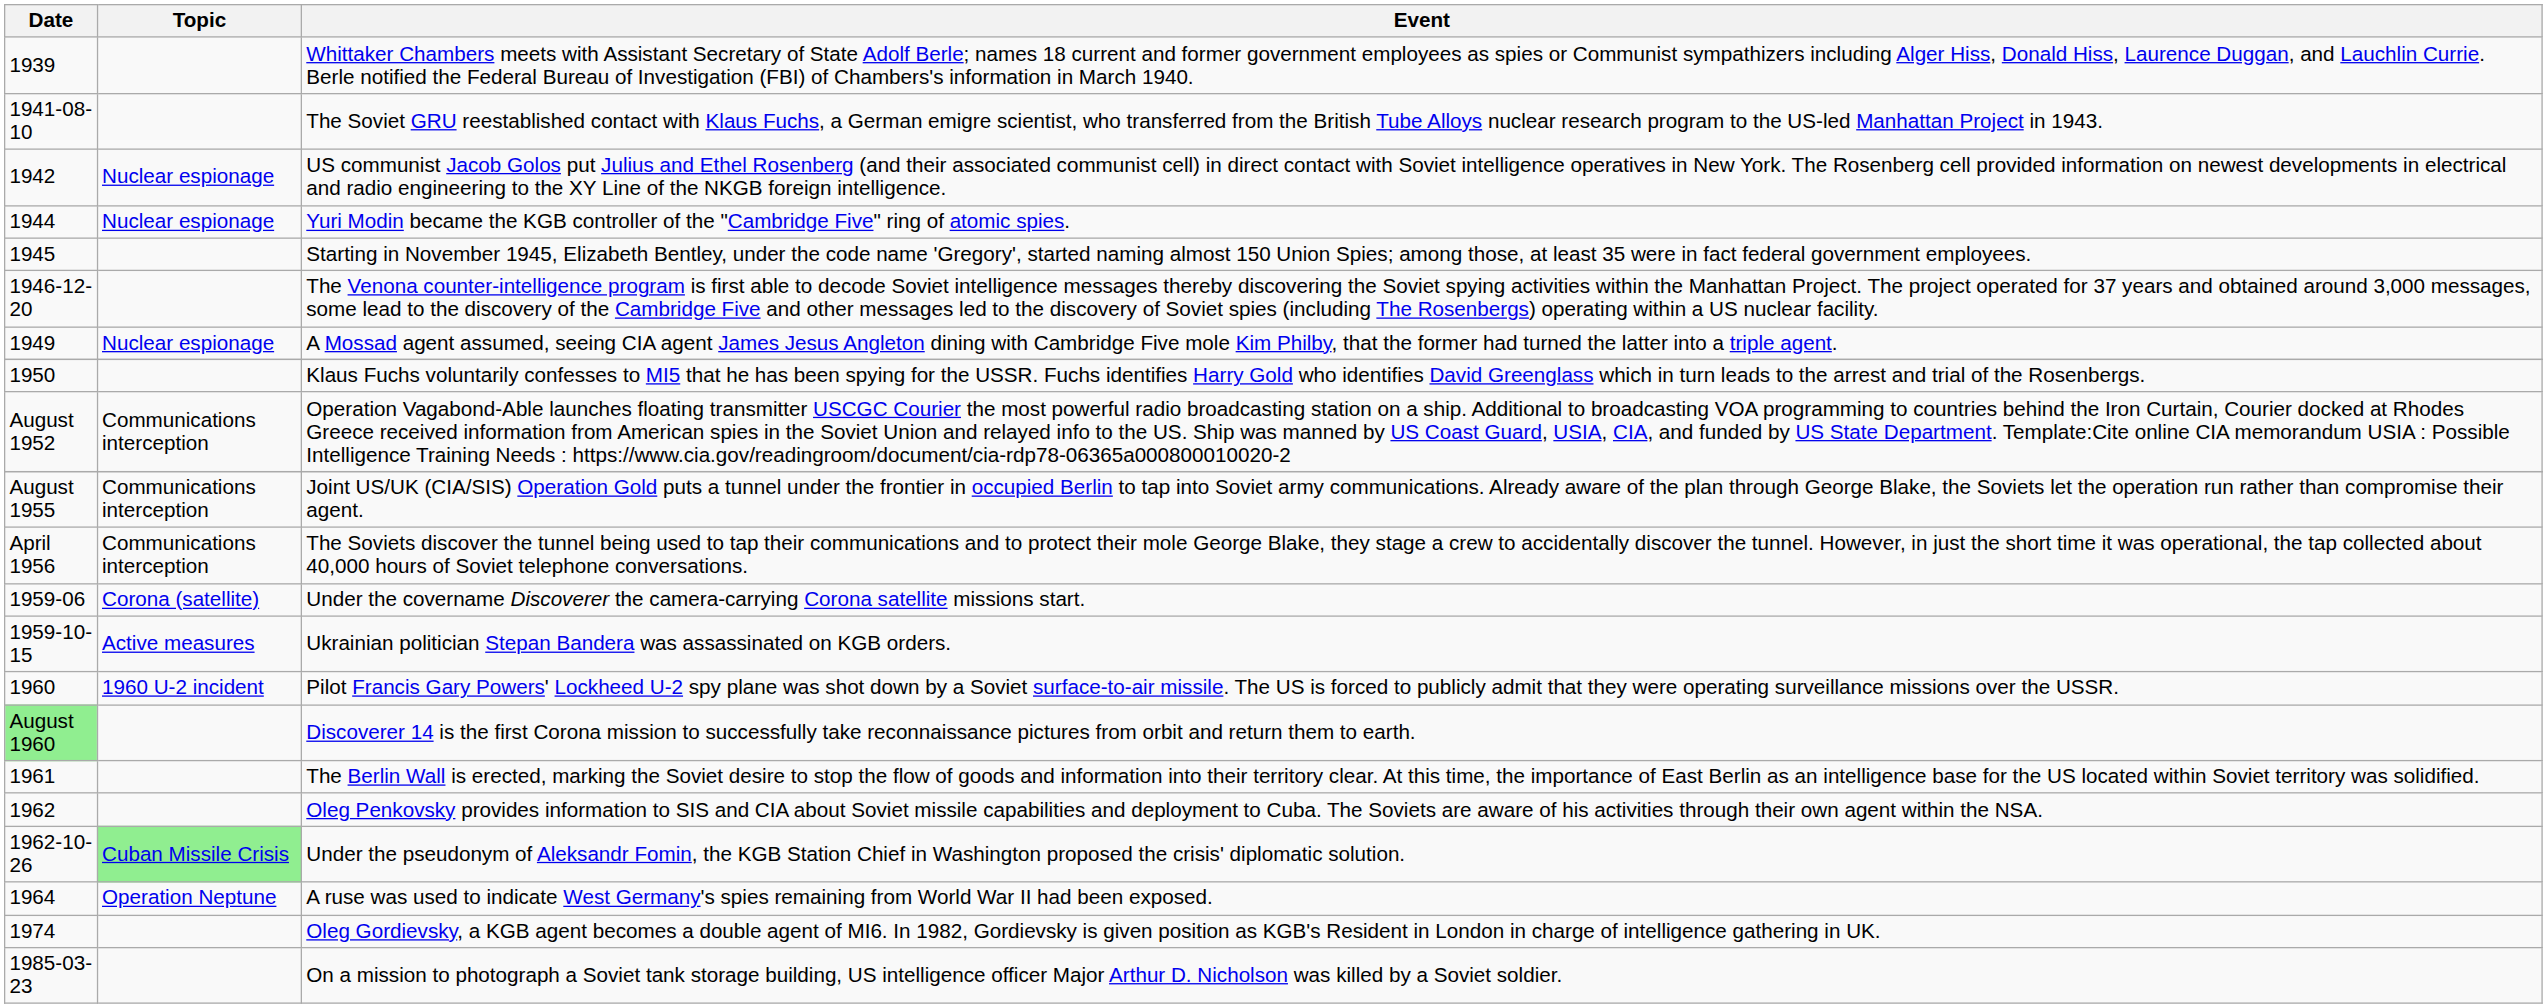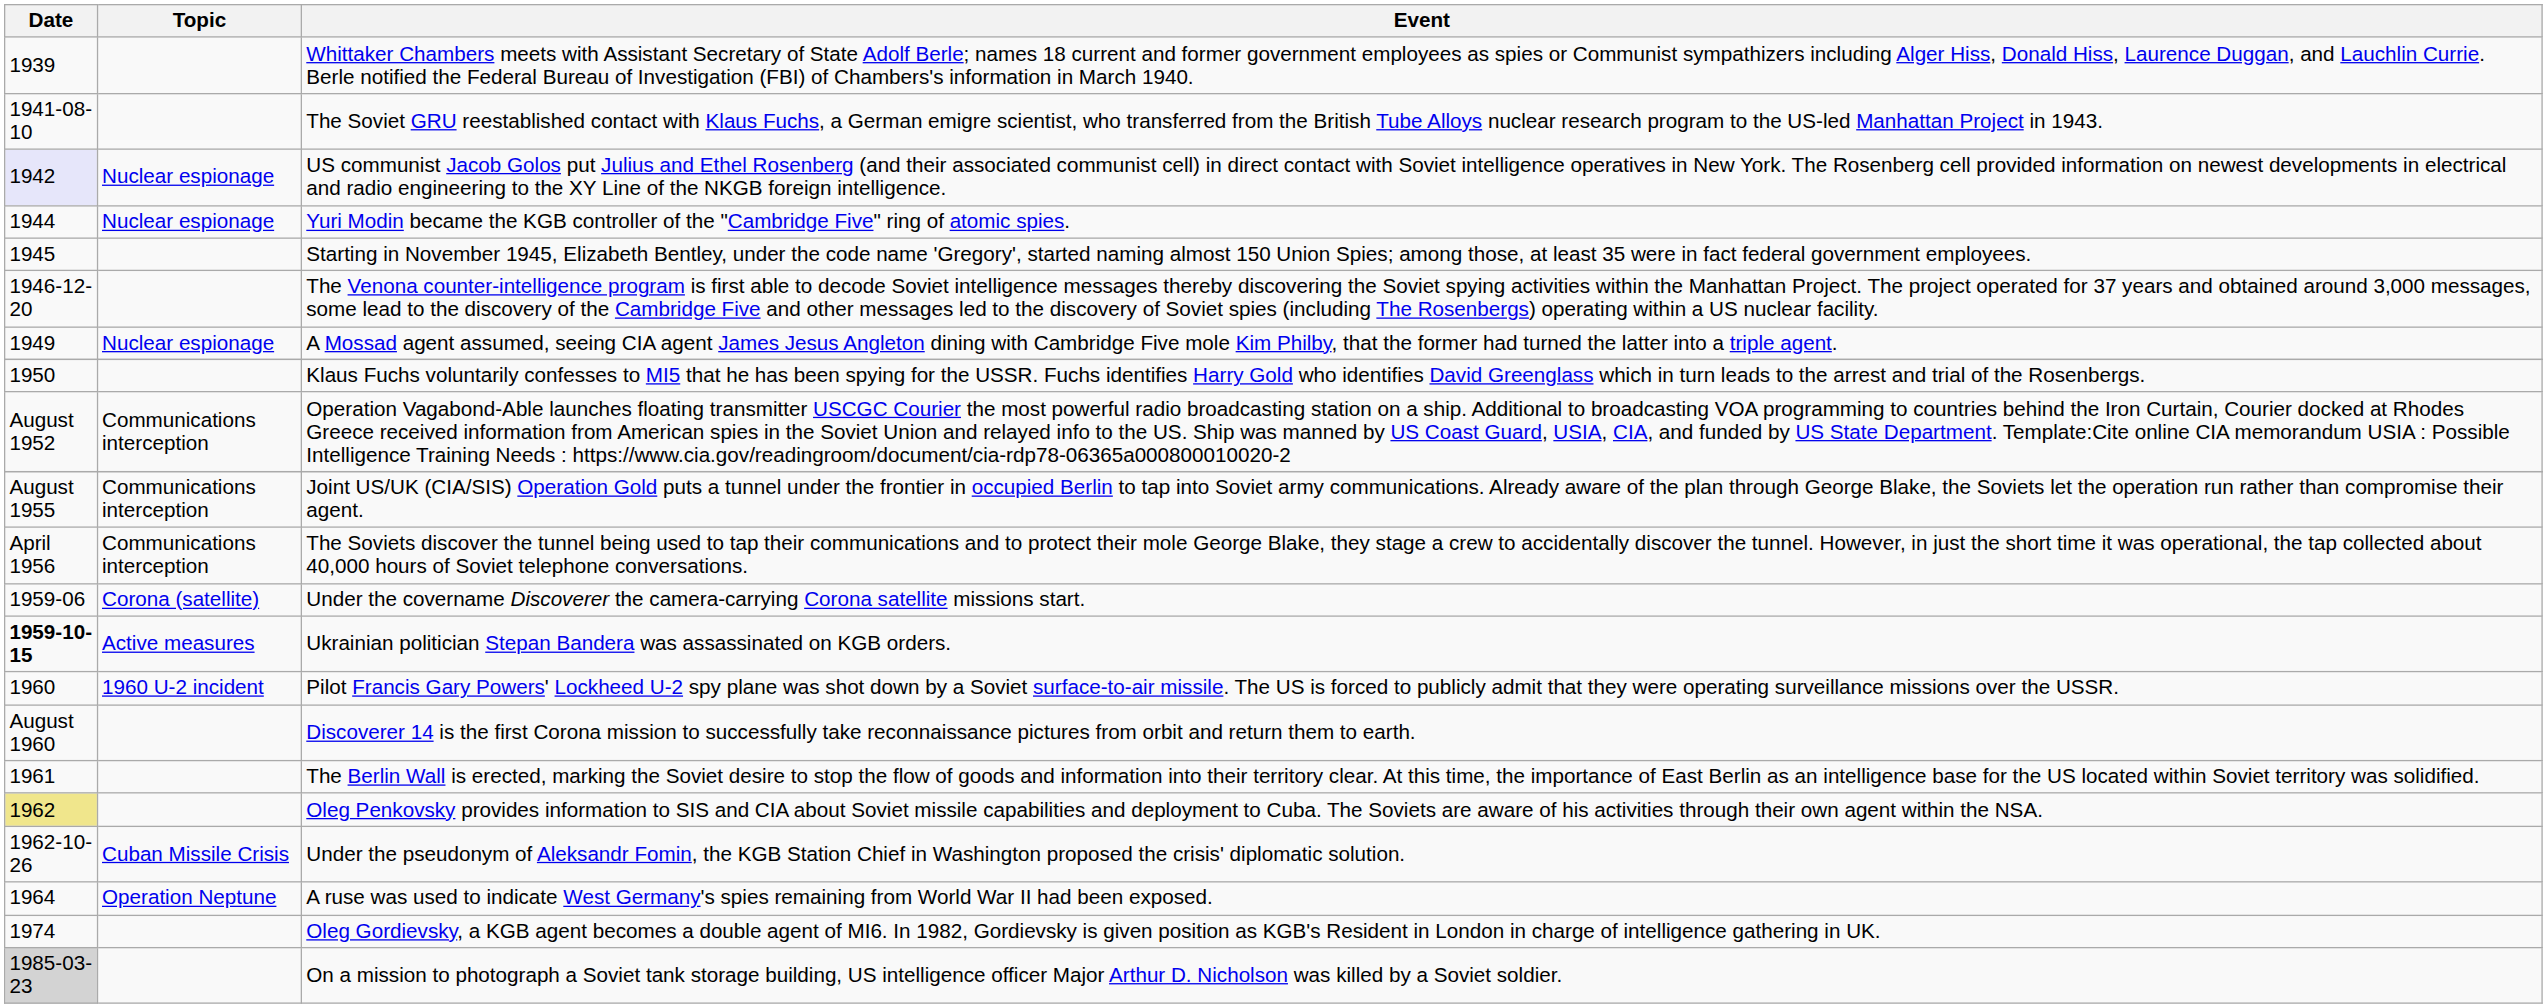(32, 177) no background -> (32, 177) lavender background
(51, 643) normal -> (51, 643) bold
(42, 732) lightgreen background -> (42, 732) no background
(32, 809) no background -> (32, 809) khaki background
(195, 853) lightgreen background -> (195, 853) no background
(51, 975) no background -> (51, 975) lightgrey background
